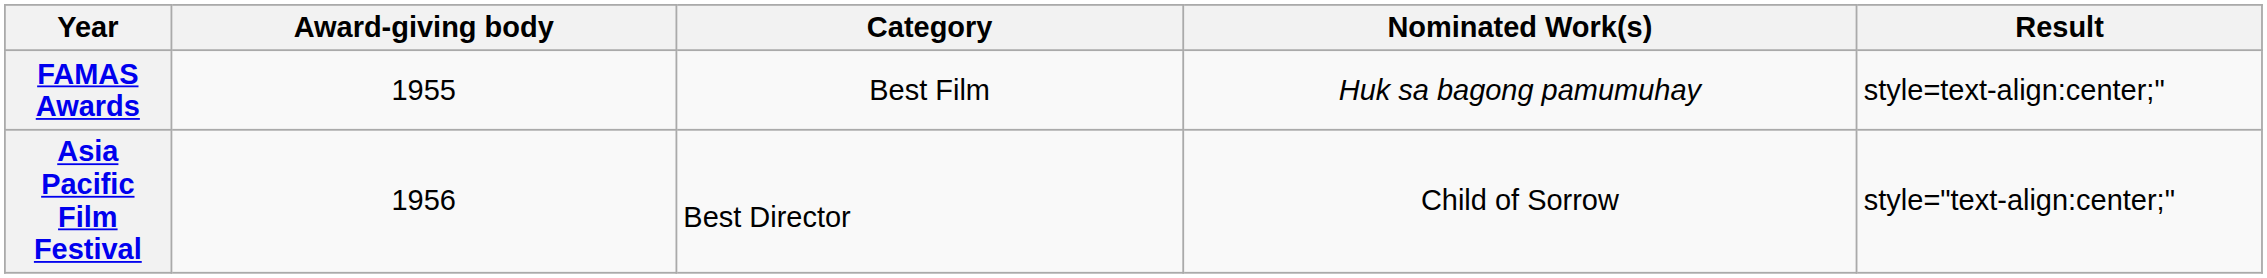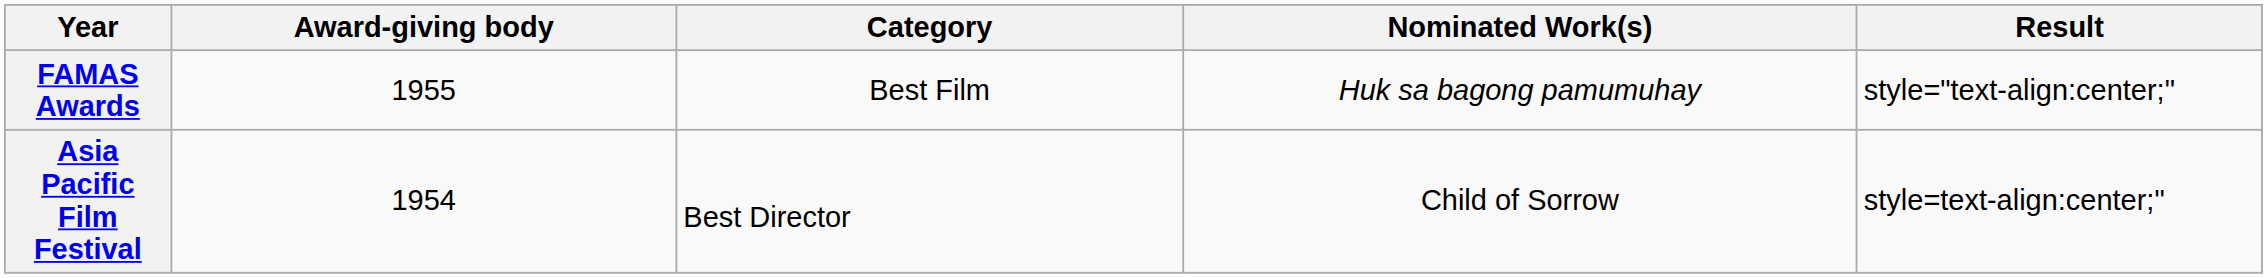(2014, 89) style=text-align:center;" -> (2019, 89) style="text-align:center;"
(424, 200) 1956 -> (424, 200) 1954
(2019, 200) style="text-align:center;" -> (2014, 200) style=text-align:center;"
